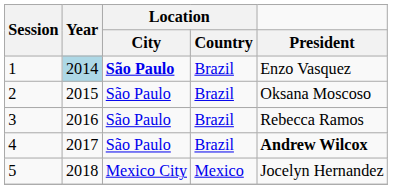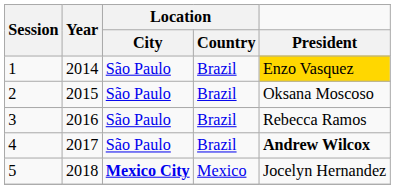(82, 68) lightblue background -> (82, 68) no background
(140, 68) bold -> (138, 68) normal
(306, 68) no background -> (308, 68) gold background
(146, 171) normal -> (148, 171) bold
